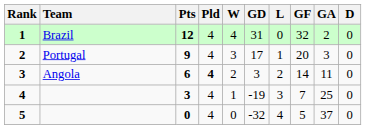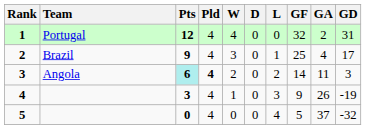columns swapped: (350, 14) <-> (257, 14)
(58, 34) Brazil -> (64, 34) Portugal
(64, 54) Portugal -> (58, 54) Brazil
(302, 54) 20 -> (299, 54) 25
(326, 54) 3 -> (323, 54) 4
(187, 74) no background -> (187, 74) paleturquoise background
(302, 94) 7 -> (299, 94) 9
(326, 94) 25 -> (323, 94) 26
